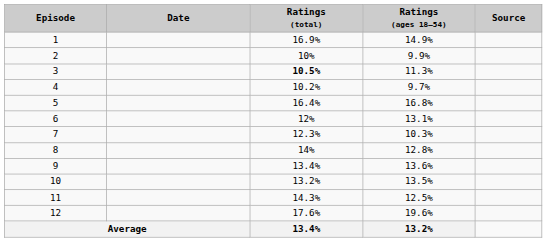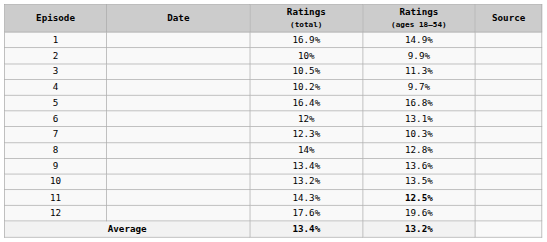(306, 71) bold -> (306, 71) normal
(419, 197) normal -> (419, 197) bold
